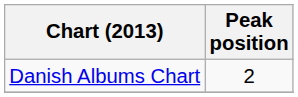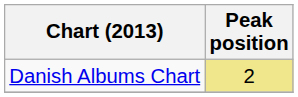(249, 75) no background -> (249, 75) khaki background
